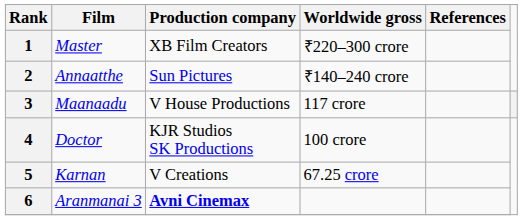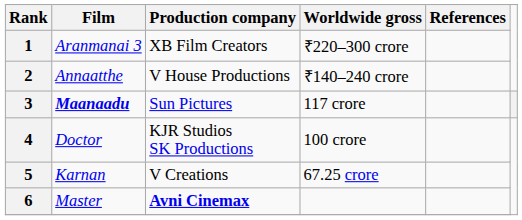(79, 45) Master -> (98, 45) Aranmanai 3
(191, 76) Sun Pictures -> (220, 76) V House Productions
(91, 104) normal -> (92, 104) bold
(220, 104) V House Productions -> (191, 104) Sun Pictures
(98, 201) Aranmanai 3 -> (79, 201) Master
